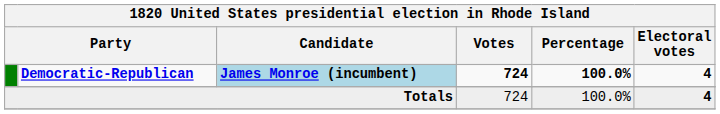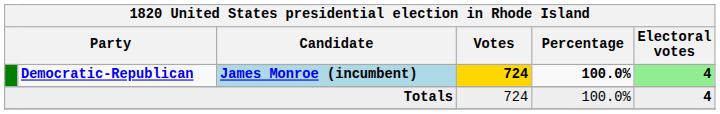(516, 76) no background -> (516, 76) gold background
(707, 76) no background -> (707, 76) lightgreen background
